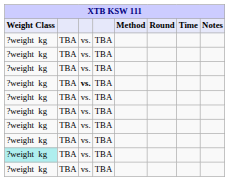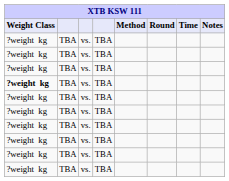(27, 83) normal -> (28, 83) bold
(86, 83) bold -> (86, 83) normal
(27, 154) paleturquoise background -> (27, 154) no background
